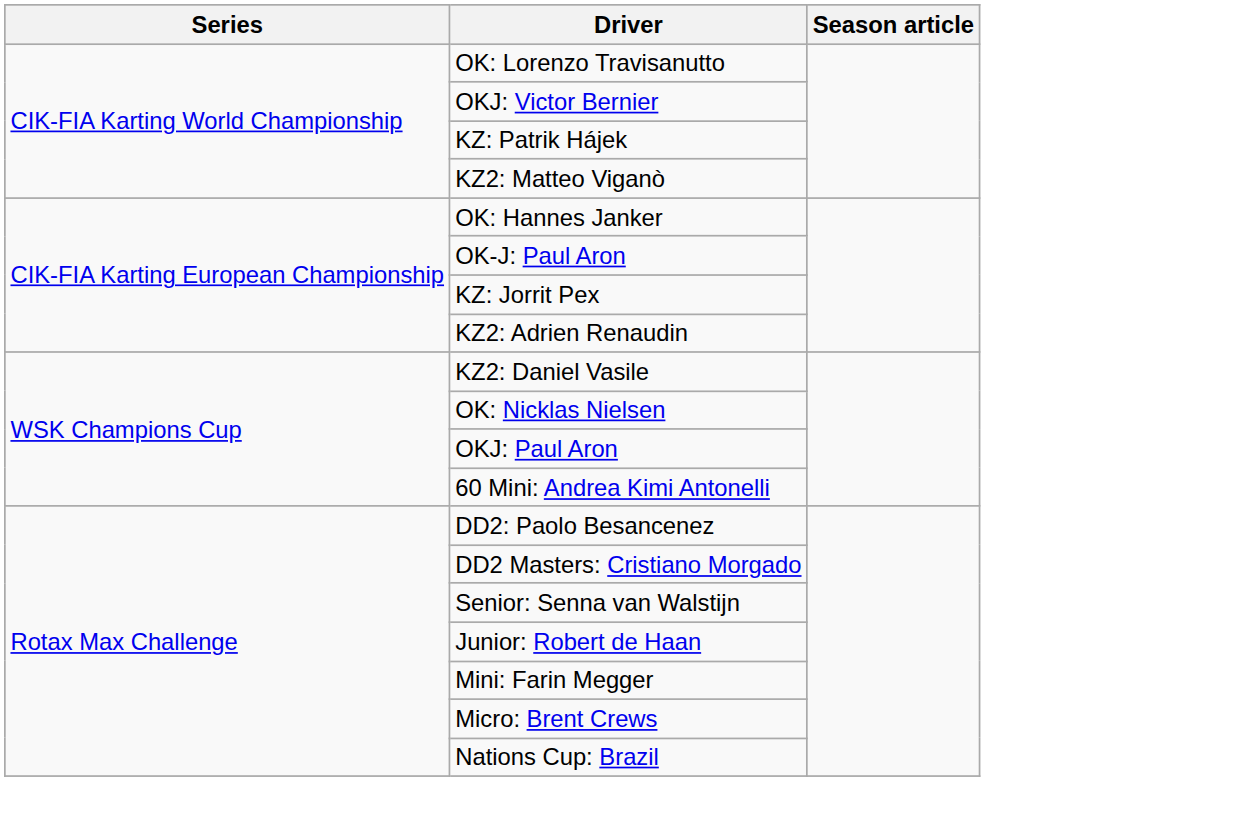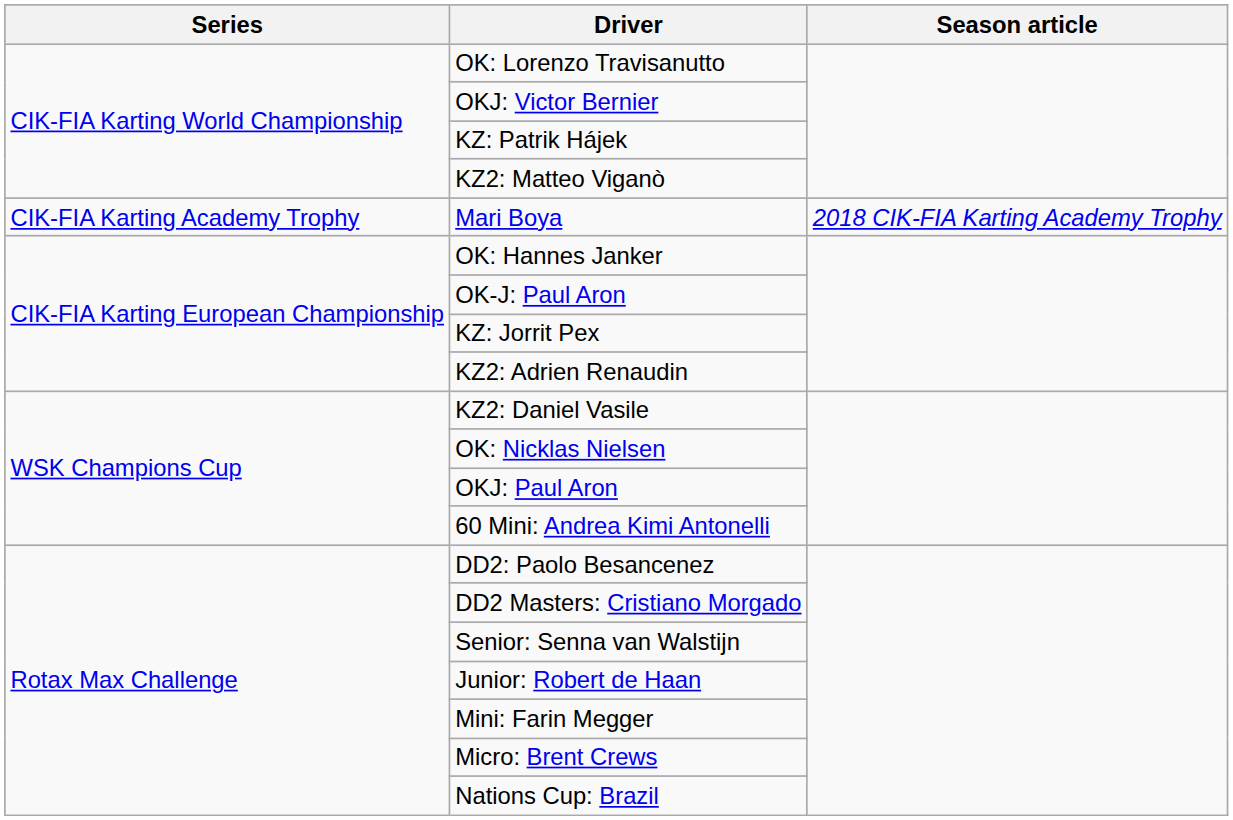+ row: (509, 217)
